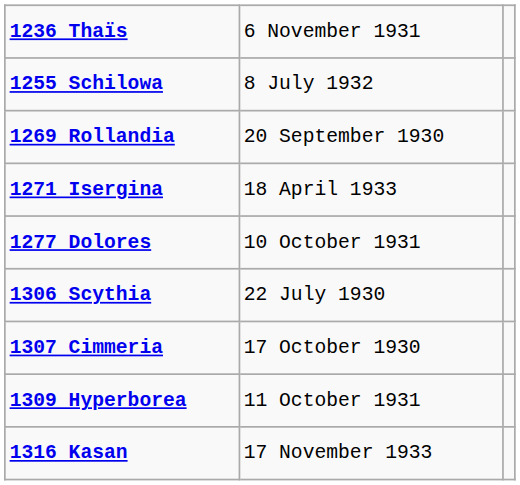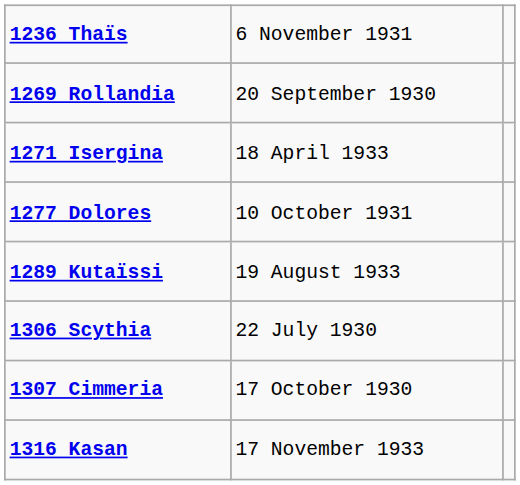- row: (86, 84)
+ row: (86, 271)
- row: (98, 400)
